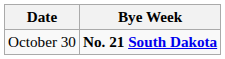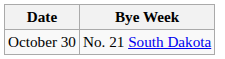(150, 42) bold -> (147, 42) normal
